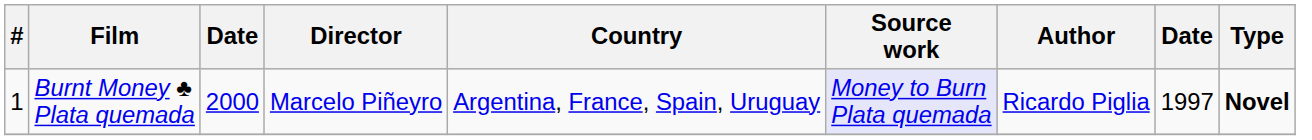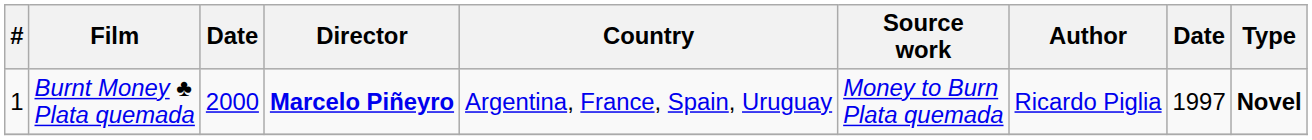(356, 101) normal -> (362, 101) bold
(911, 101) lavender background -> (923, 101) no background
